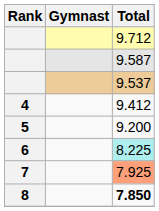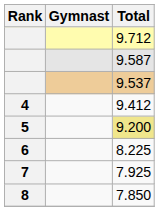(134, 128) no background -> (134, 128) khaki background
(134, 150) paleturquoise background -> (134, 150) no background
(134, 172) lightsalmon background -> (134, 172) no background
(134, 195) bold -> (134, 195) normal
